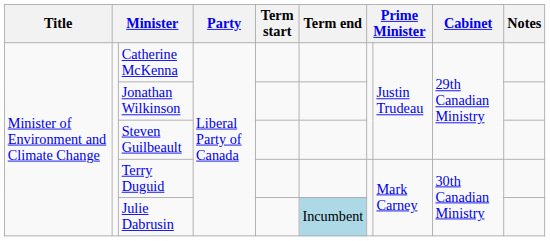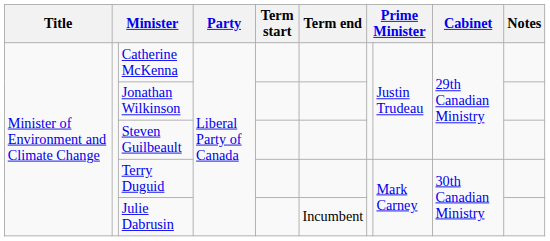(333, 216) lightblue background -> (333, 216) no background
